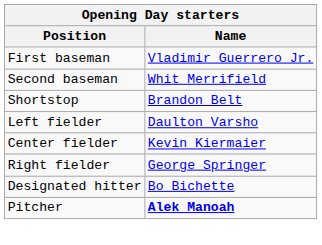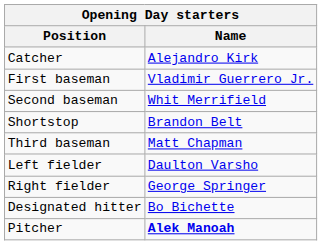+ row: (35, 58)
+ row: (59, 144)
- row: (63, 144)
